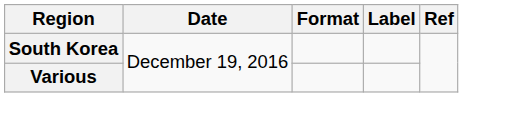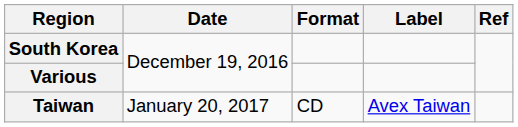+ row: (64, 106)
